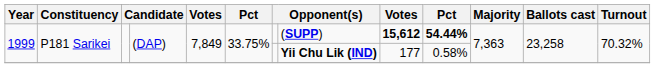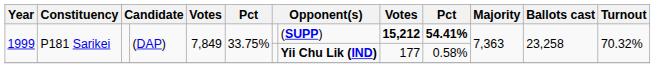(401, 34) 15,612 -> (401, 34) 15,212
(447, 34) 54.44% -> (447, 34) 54.41%
